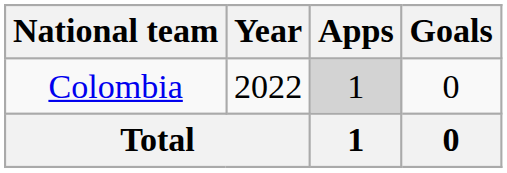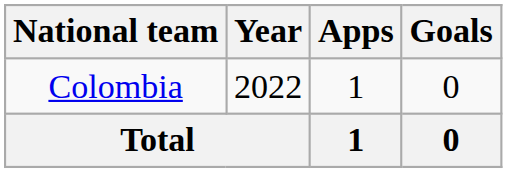(356, 85) lightgrey background -> (356, 85) no background
